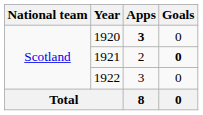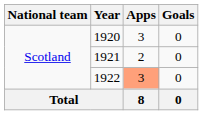(141, 36) bold -> (141, 36) normal
(178, 57) bold -> (178, 57) normal
(141, 78) no background -> (141, 78) lightsalmon background
